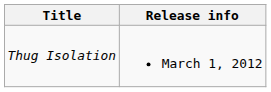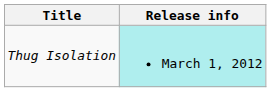(192, 64) no background -> (192, 64) paleturquoise background
